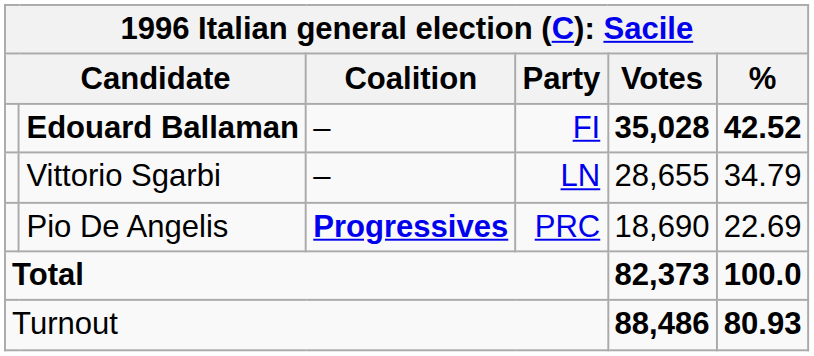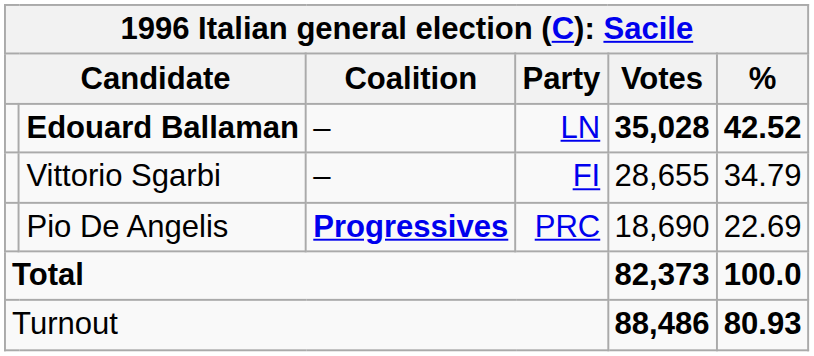(586, 127) FI -> (580, 127) LN
(580, 176) LN -> (586, 176) FI
